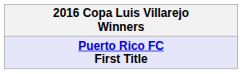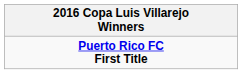(121, 52) lavender background -> (121, 52) no background
